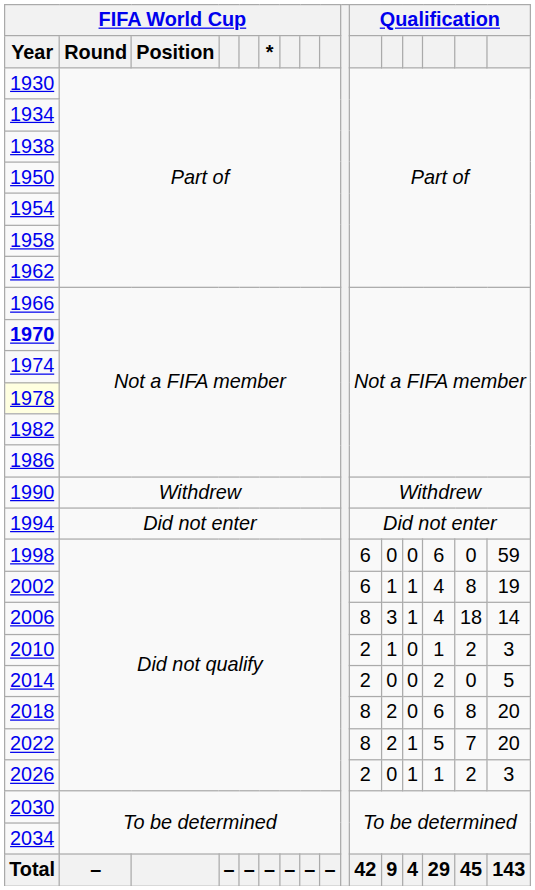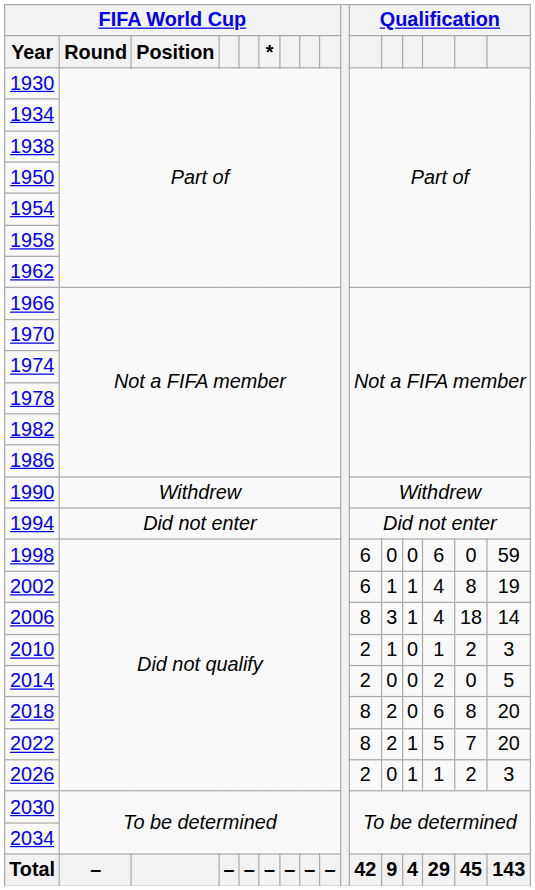(32, 334) bold -> (32, 334) normal
(32, 397) lightyellow background -> (32, 397) no background
